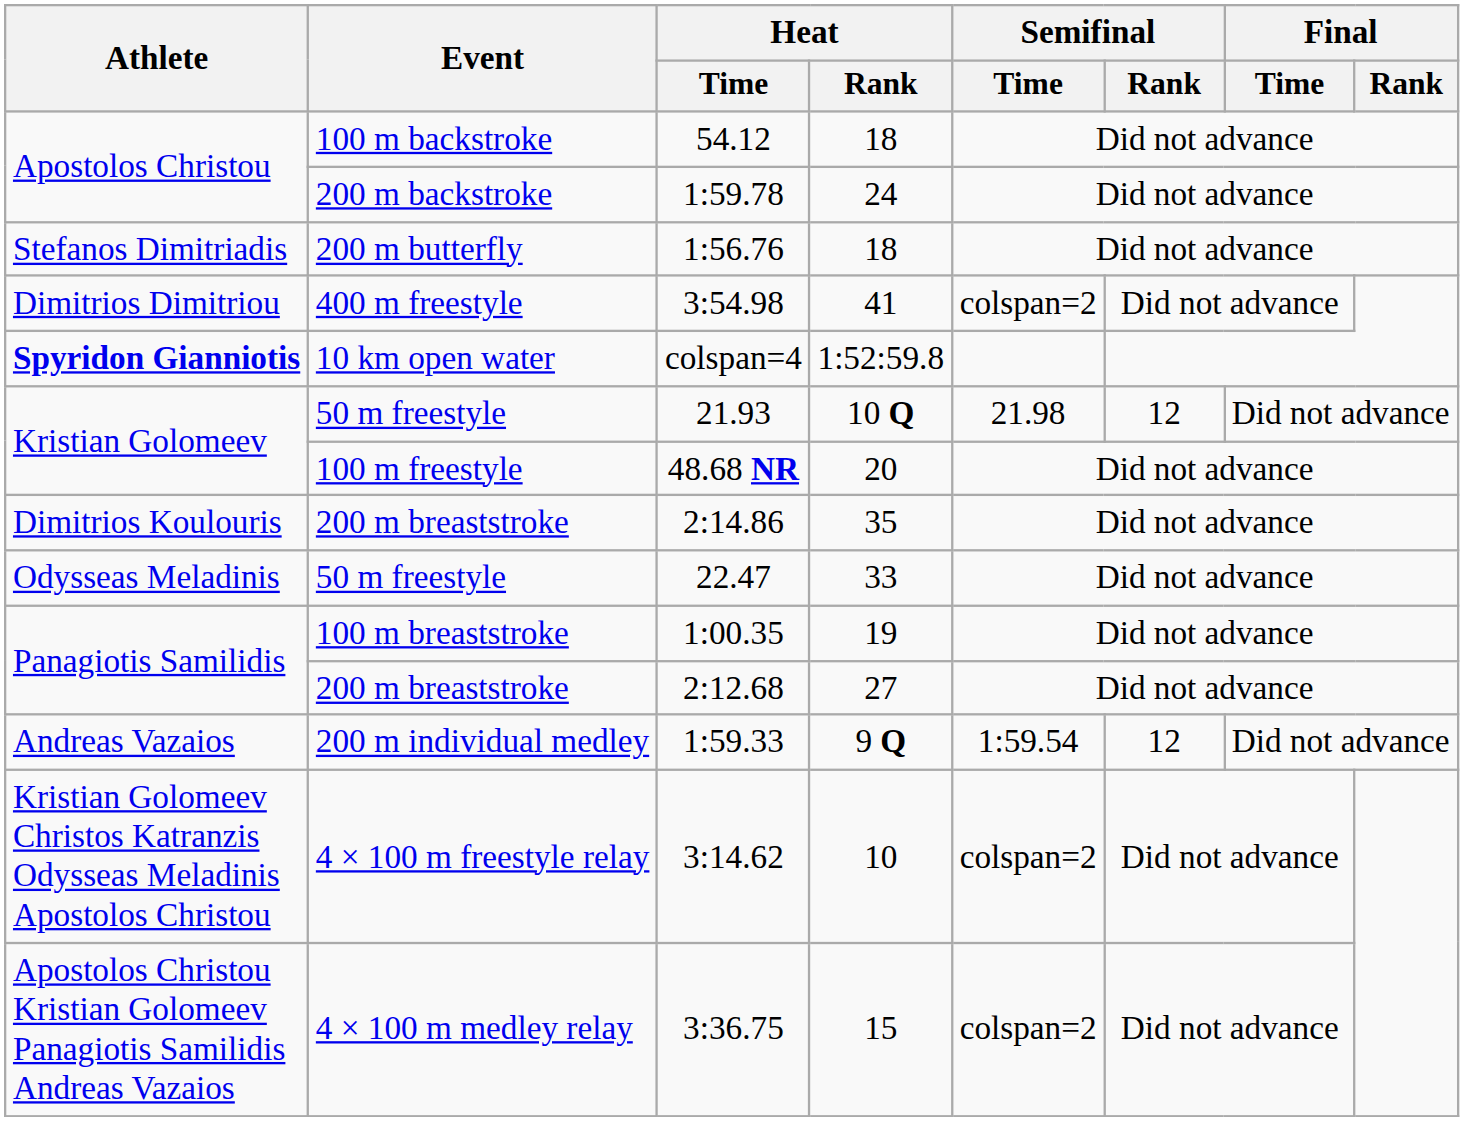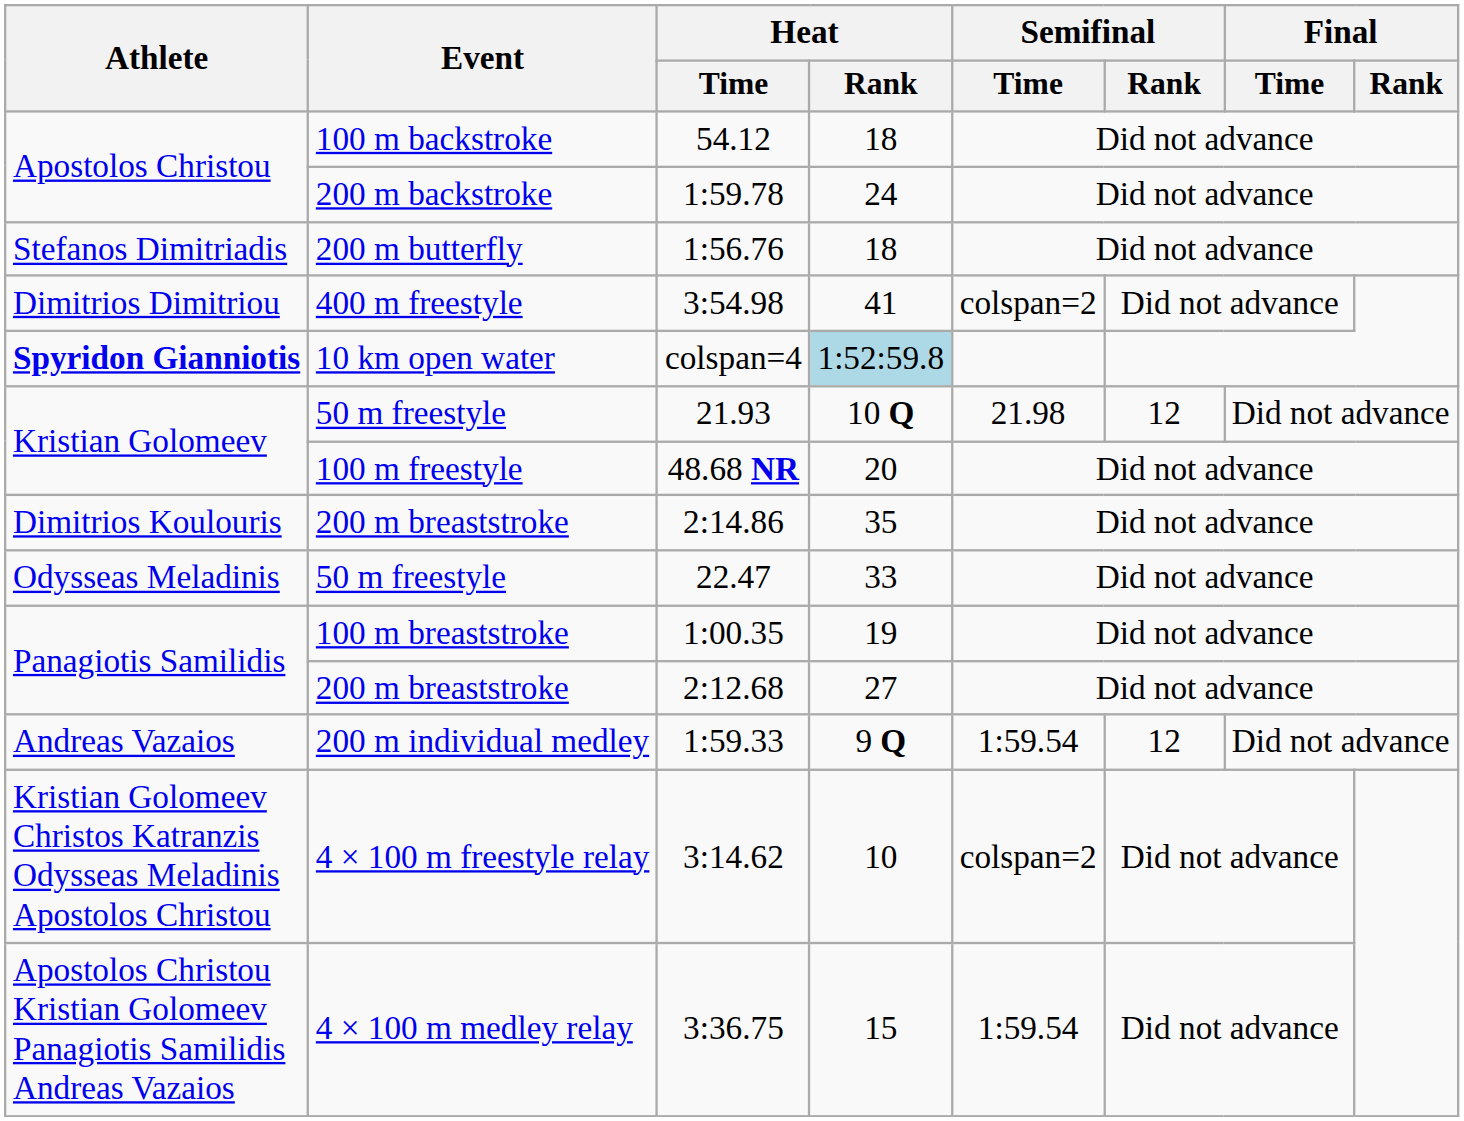(881, 358) no background -> (881, 358) lightblue background
(1028, 1029) colspan=2 -> (1028, 1029) 1:59.54
